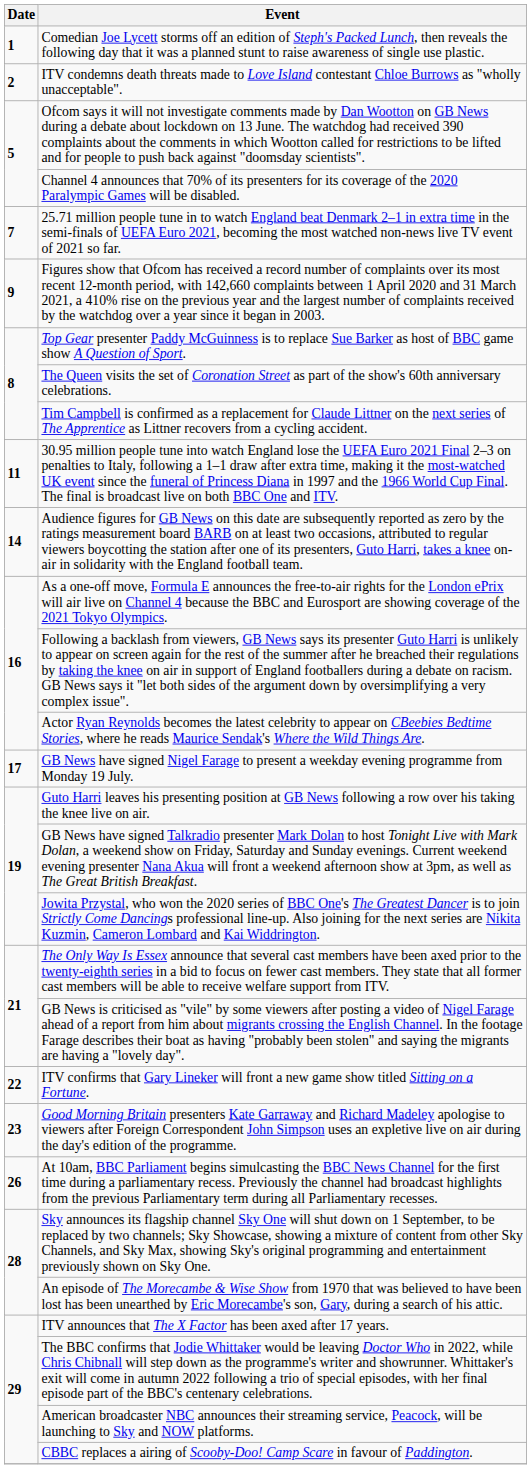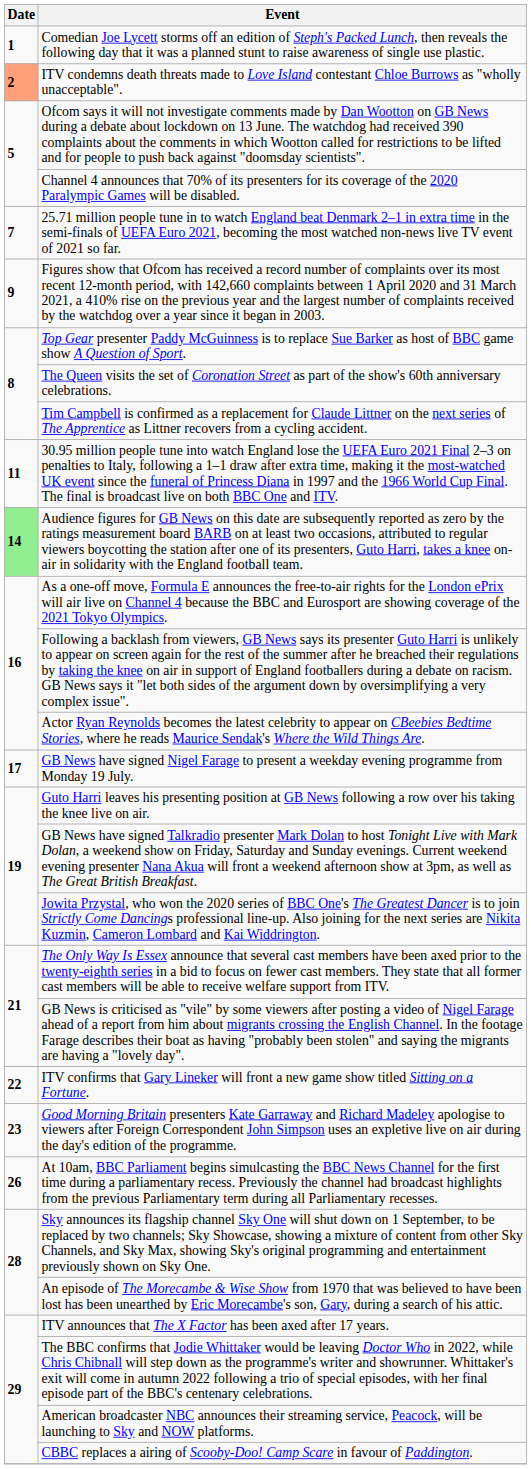(11, 82) no background -> (11, 82) lightsalmon background
(14, 541) no background -> (14, 541) lightgreen background
